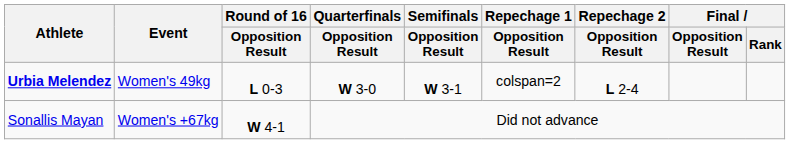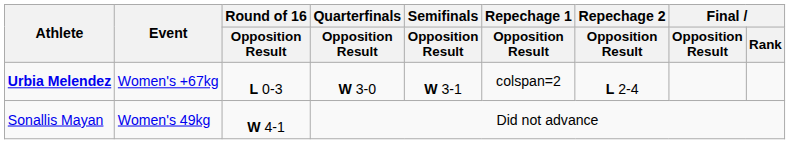(164, 82) Women's 49kg -> (168, 82) Women's +67kg
(168, 120) Women's +67kg -> (164, 120) Women's 49kg
